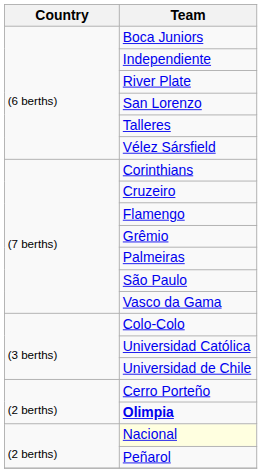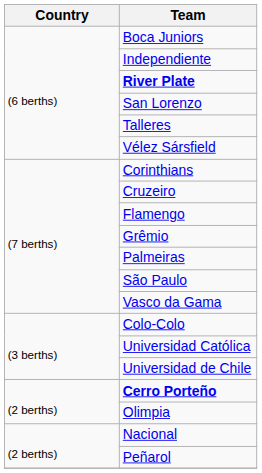(157, 81) normal -> (159, 81) bold
(167, 390) normal -> (170, 390) bold
(148, 412) bold -> (146, 412) normal
(150, 434) lightyellow background -> (150, 434) no background
